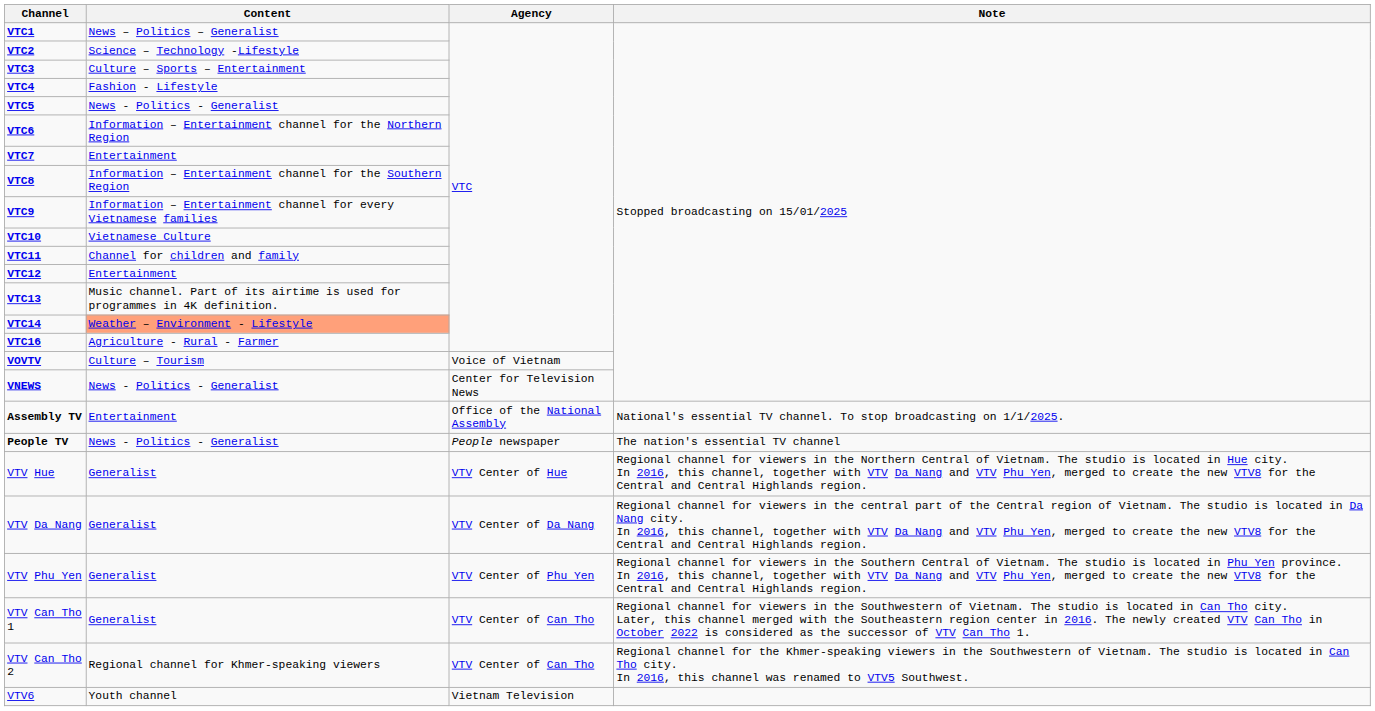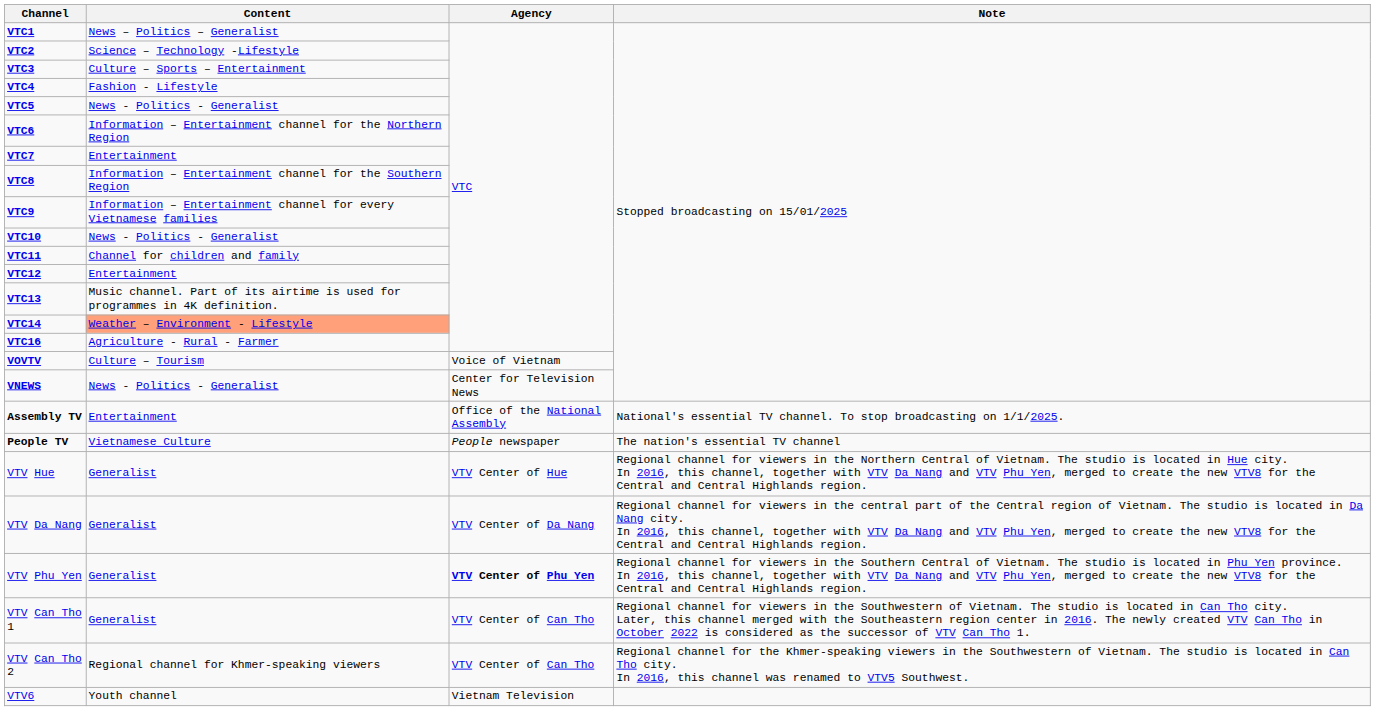(150, 237) Vietnamese Culture -> (184, 237) News - Politics - Generalist
(184, 442) News - Politics - Generalist -> (150, 442) Vietnamese Culture
(523, 576) normal -> (523, 576) bold
